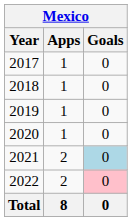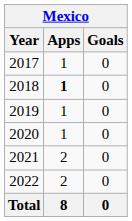(64, 87) normal -> (64, 87) bold
(105, 157) lightblue background -> (105, 157) no background
(105, 181) pink background -> (105, 181) no background
